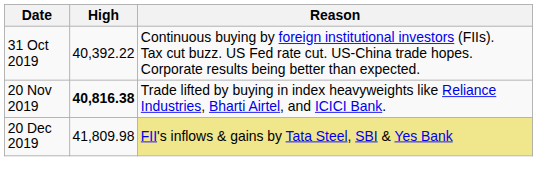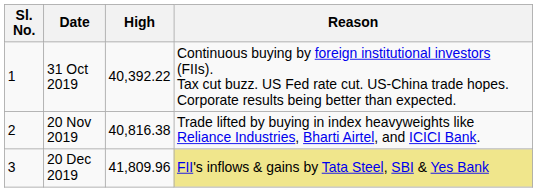+ column: (24, 23)
(103, 98) bold -> (140, 130) normal
(103, 136) 41,809.98 -> (140, 167) 41,809.96
